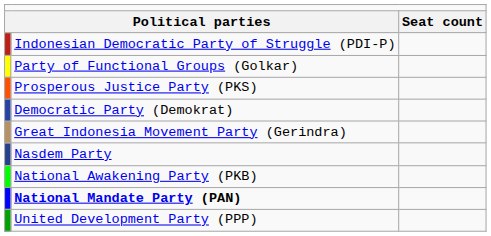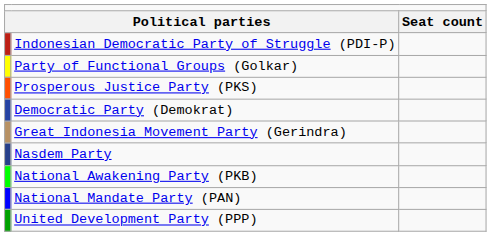(128, 198) bold -> (128, 198) normal
